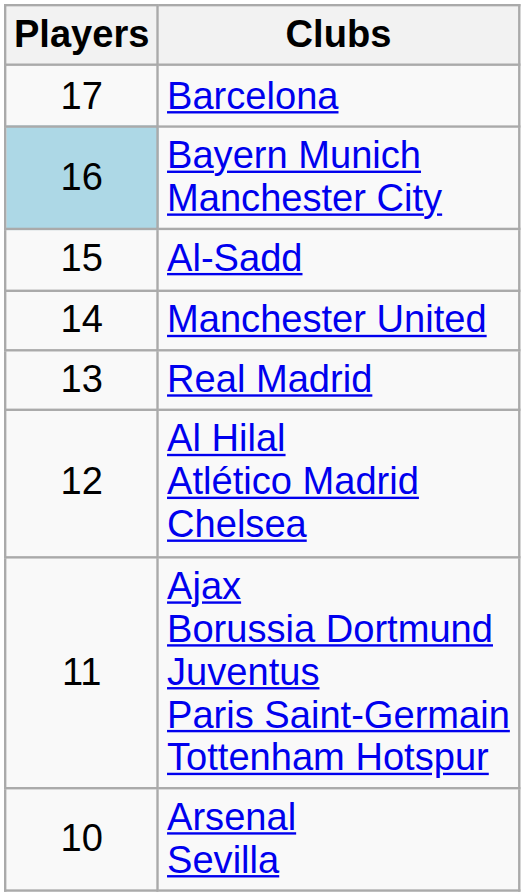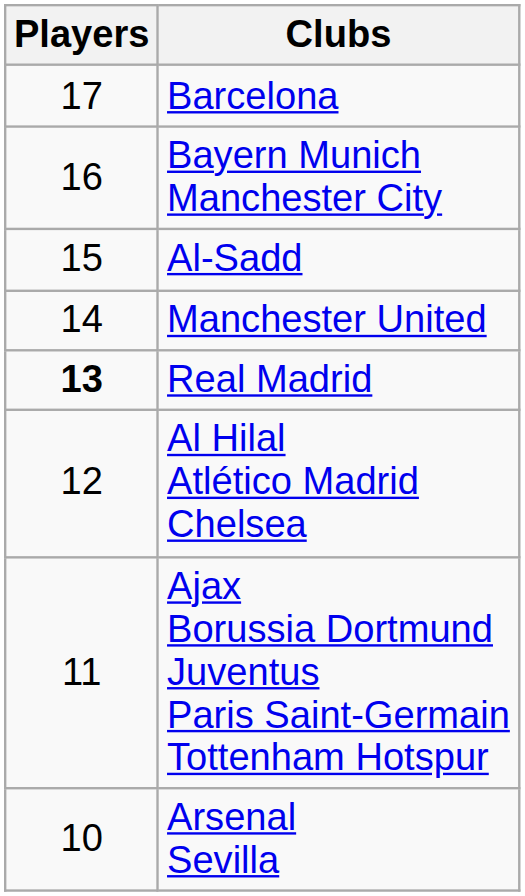(82, 176) lightblue background -> (82, 176) no background
(82, 379) normal -> (82, 379) bold
